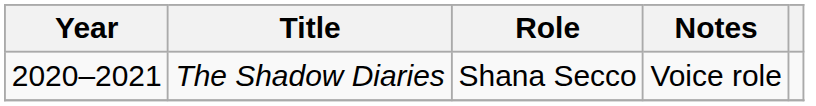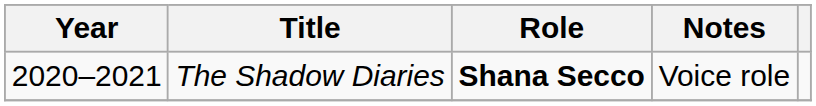(548, 75) normal -> (552, 75) bold
